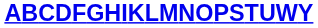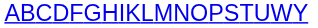(159, 13) bold -> (156, 13) normal
